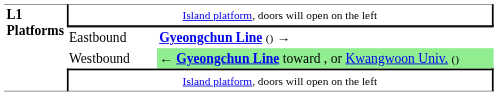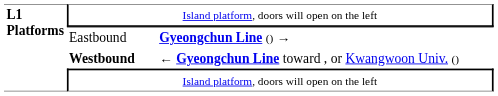(99, 58) normal -> (102, 58) bold
(309, 58) lightgreen background -> (309, 58) no background
